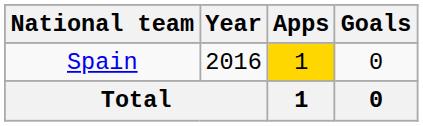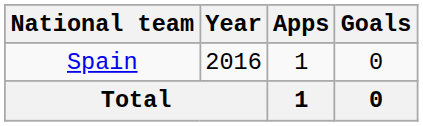(301, 62) gold background -> (301, 62) no background
